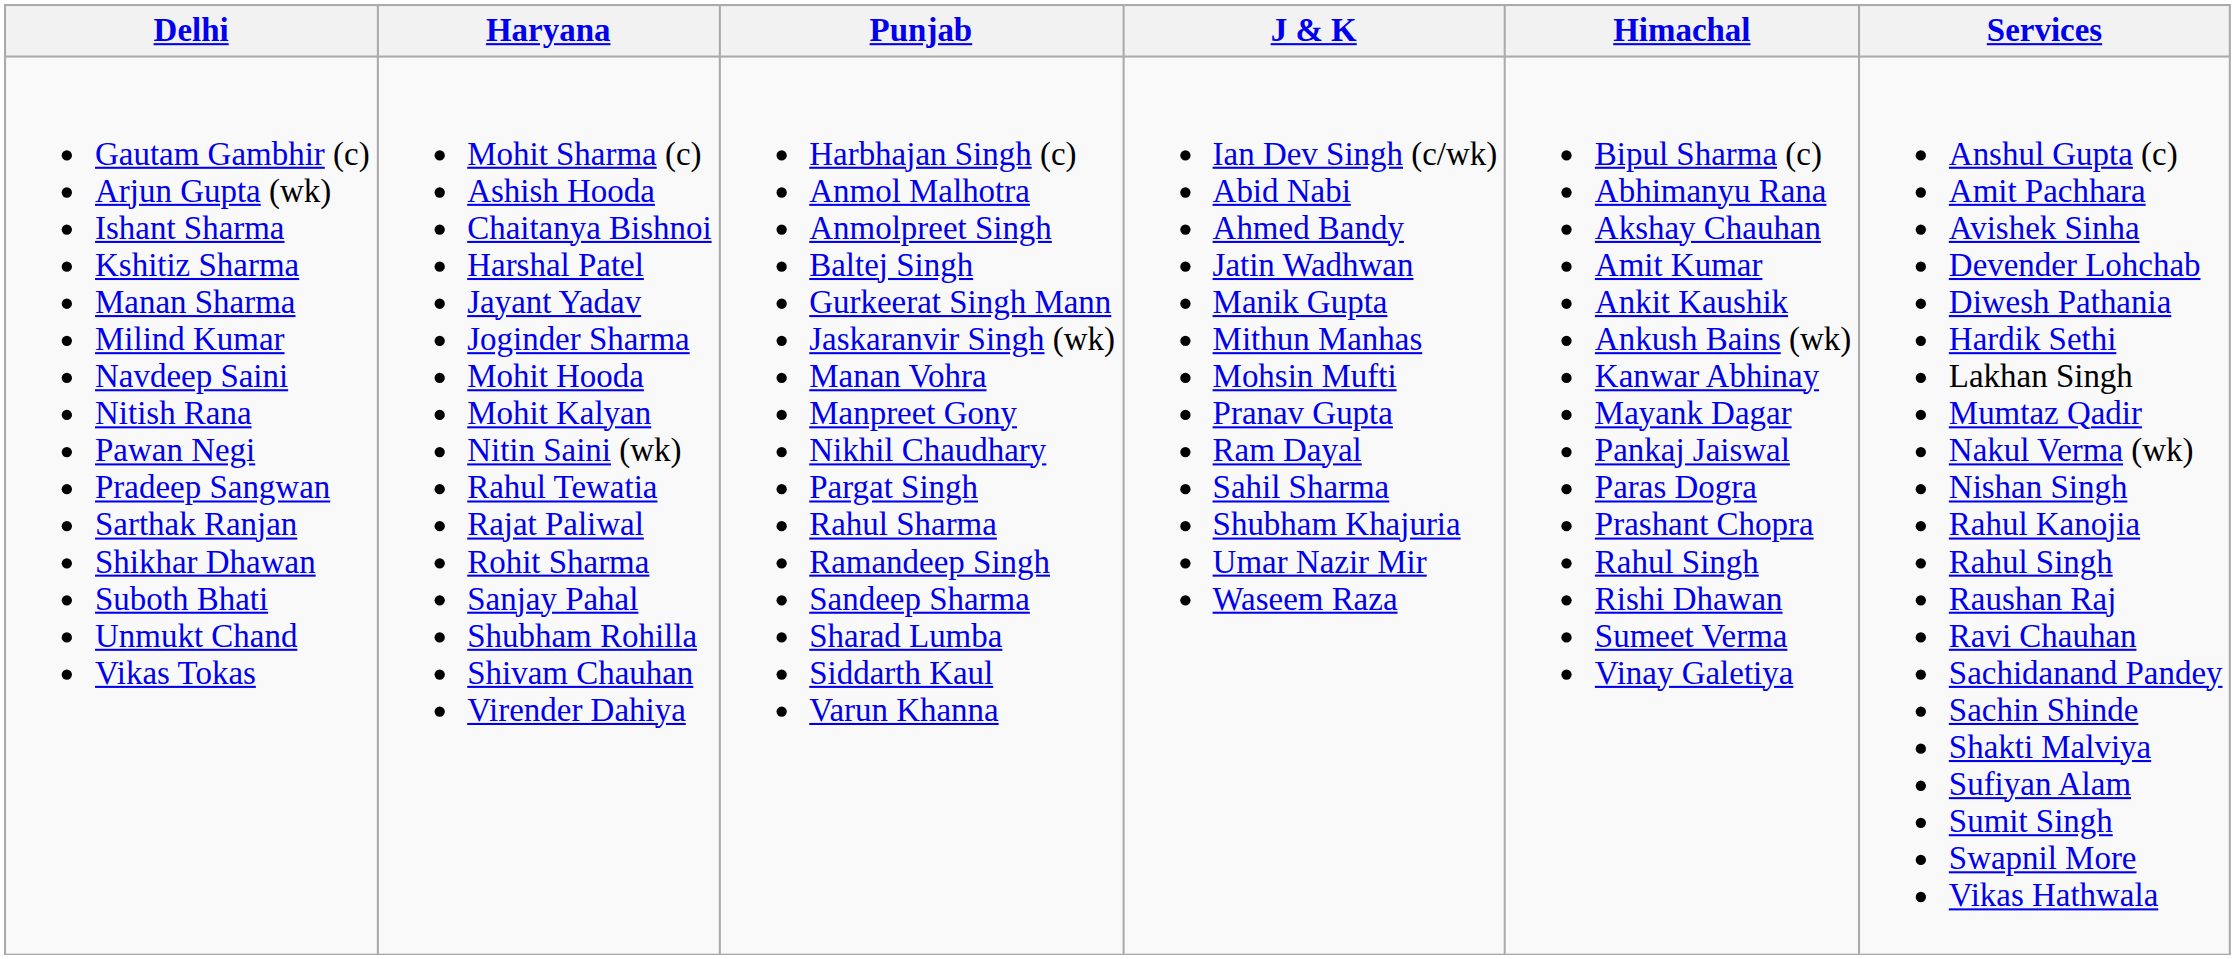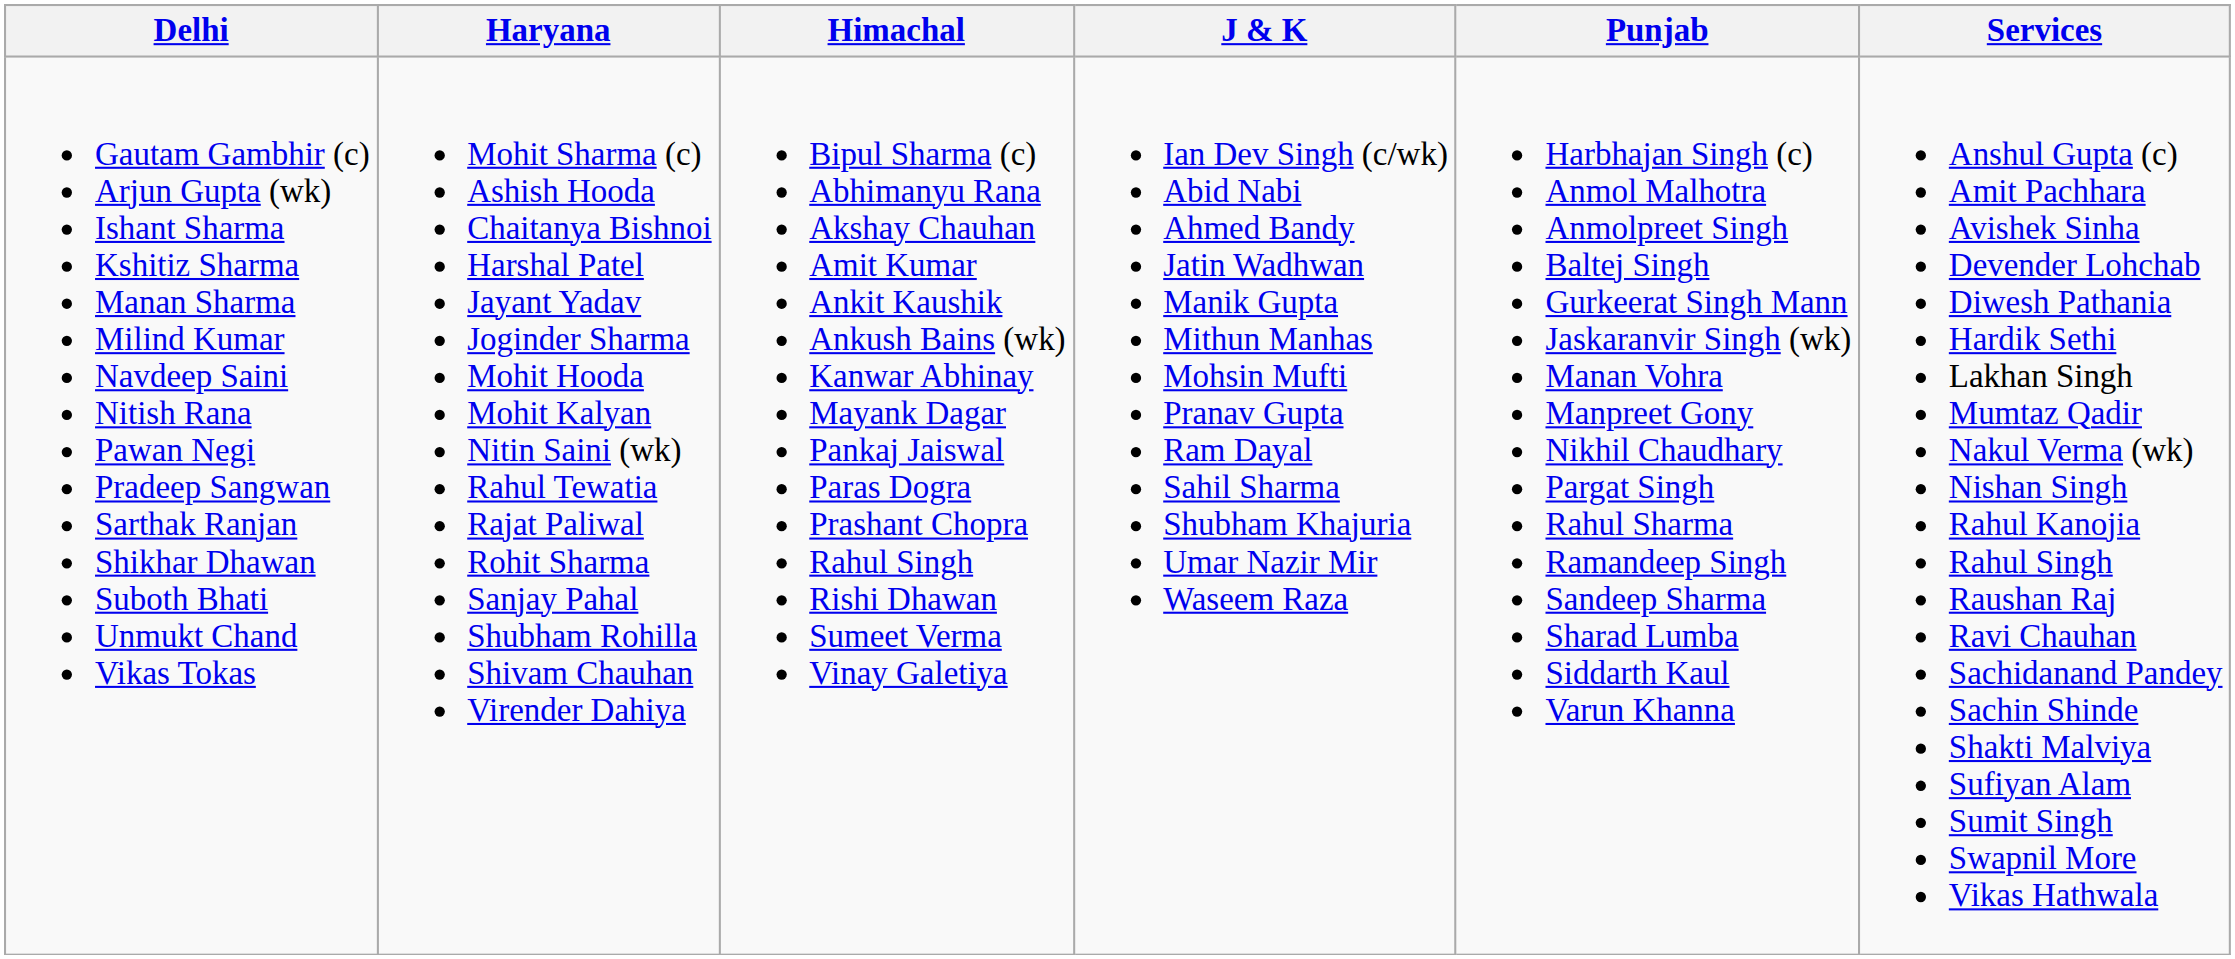columns swapped: (1682, 30) <-> (921, 30)
